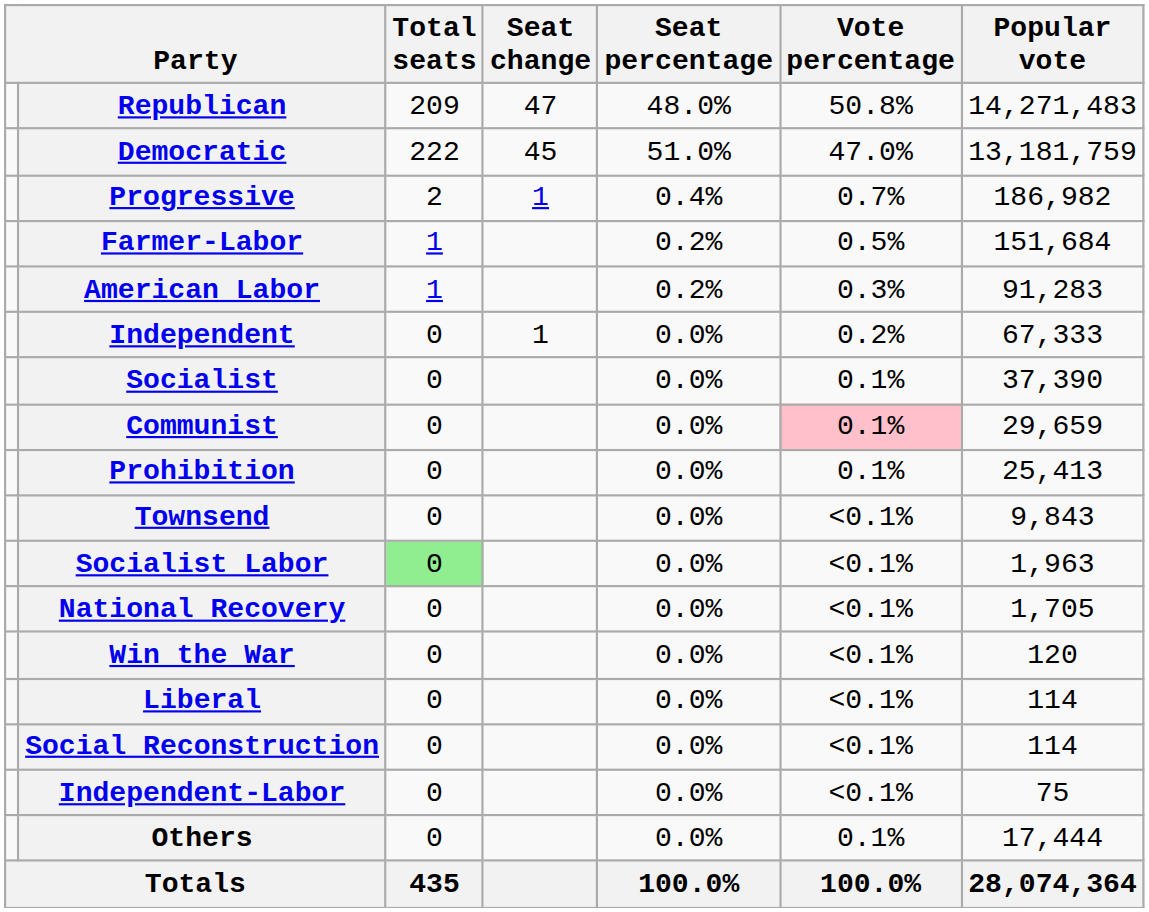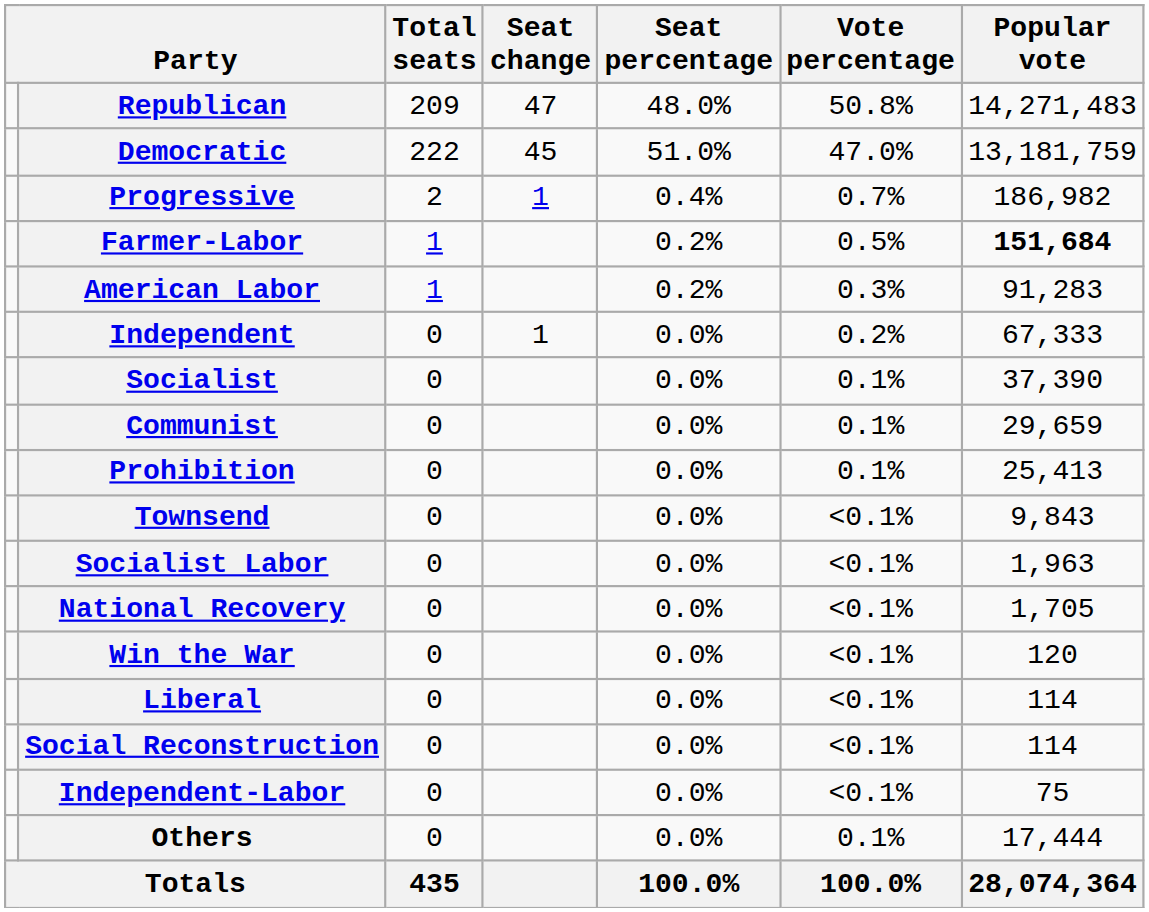(1052, 243) normal -> (1052, 243) bold
(871, 426) pink background -> (871, 426) no background
(434, 564) lightgreen background -> (434, 564) no background
